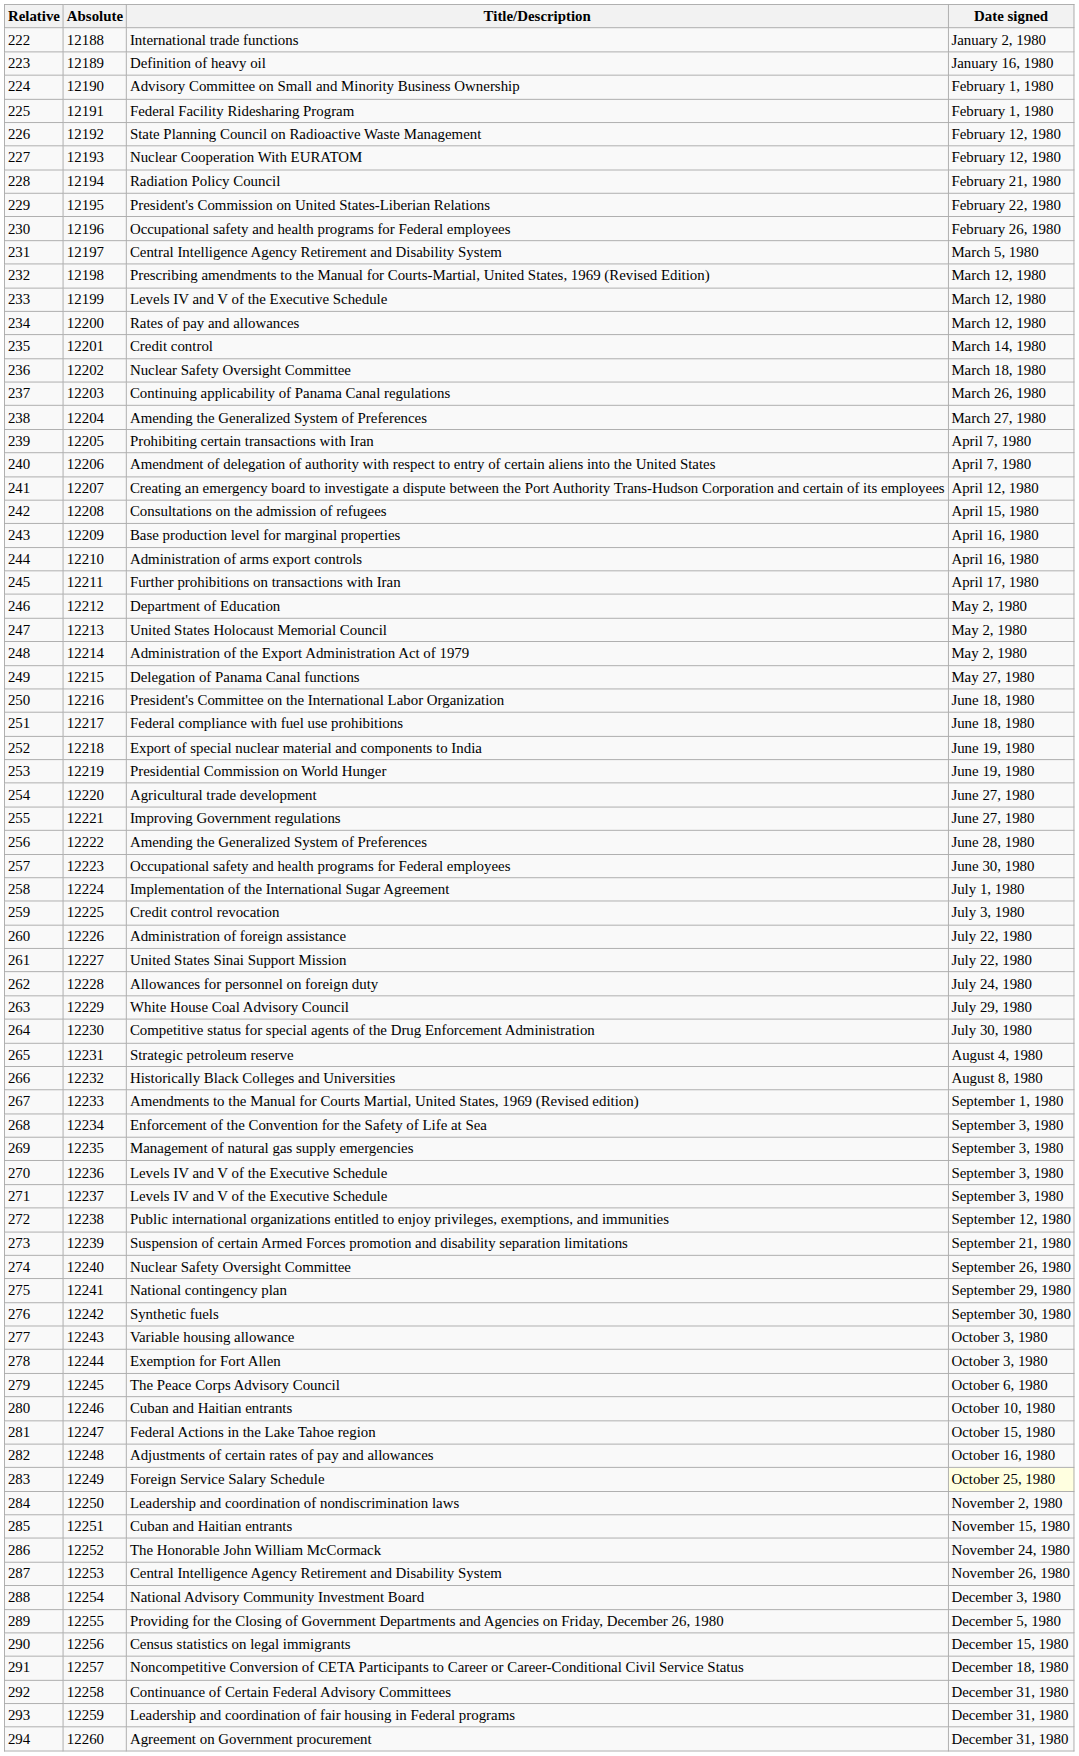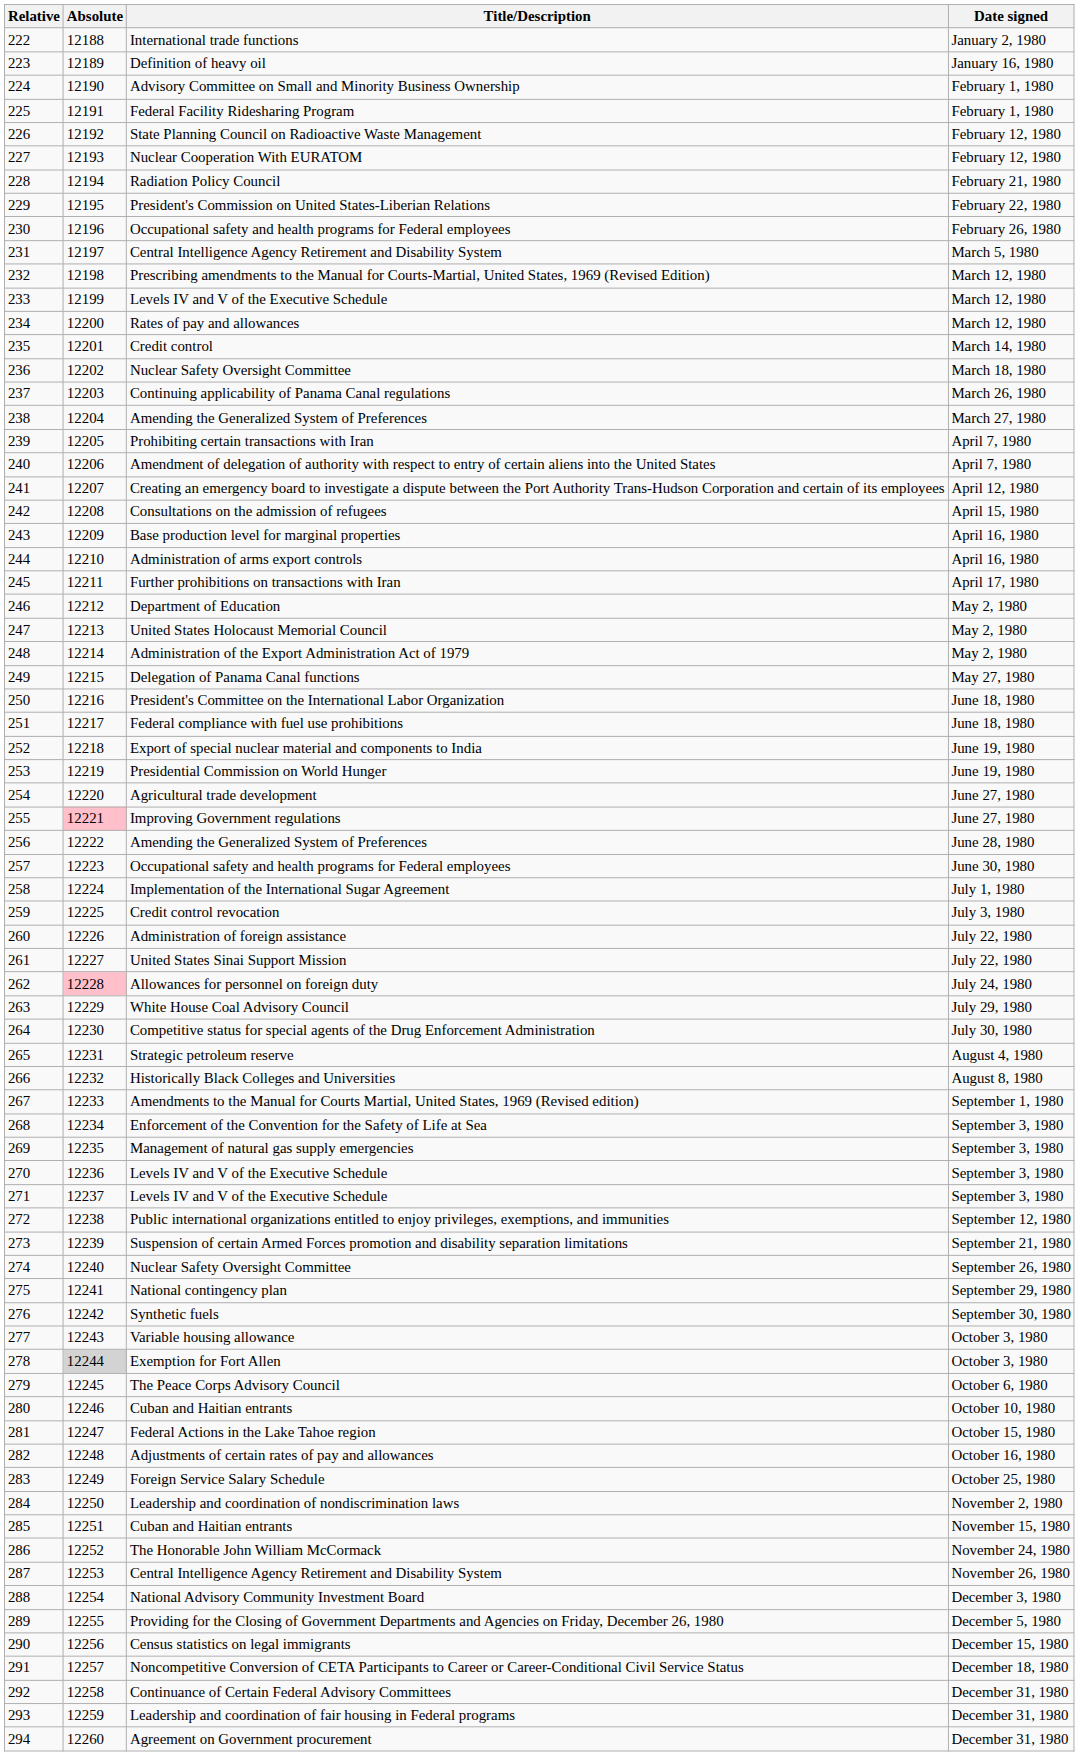(85, 818) no background -> (85, 818) pink background
(85, 983) no background -> (85, 983) pink background
(85, 1361) no background -> (85, 1361) lightgrey background
(1003, 1479) lightyellow background -> (1003, 1479) no background
